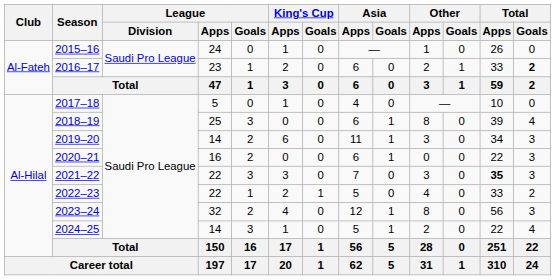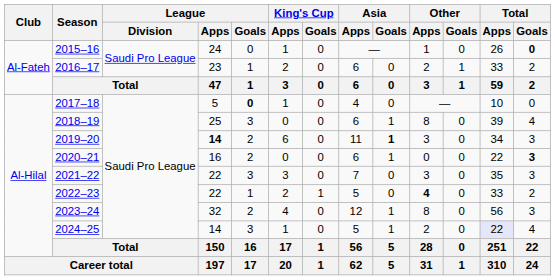(532, 49) normal -> (532, 49) bold
(532, 67) bold -> (532, 67) normal
(250, 103) normal -> (250, 103) bold
(215, 139) normal -> (215, 139) bold
(391, 139) normal -> (391, 139) bold
(532, 157) normal -> (532, 157) bold
(497, 175) bold -> (497, 175) normal
(426, 193) normal -> (426, 193) bold
(497, 229) no background -> (497, 229) lavender background
